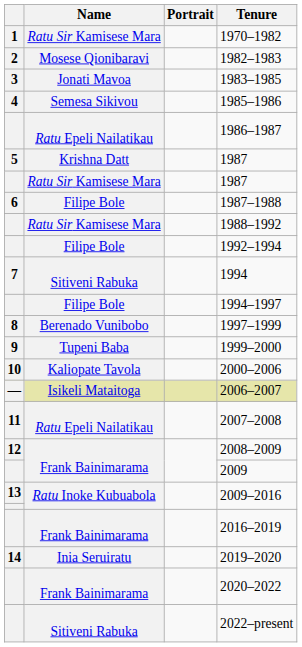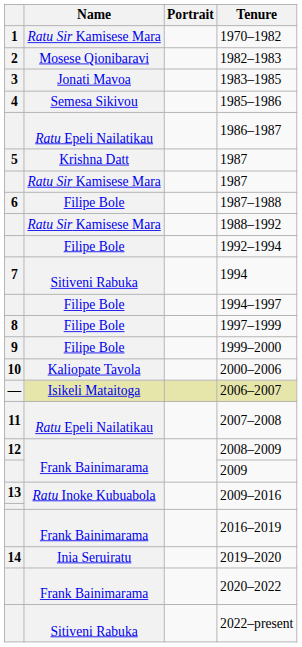(94, 326) Berenado Vunibobo -> (94, 326) Filipe Bole
(94, 347) Tupeni Baba -> (94, 347) Filipe Bole
